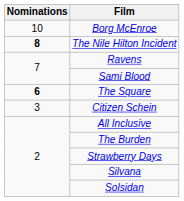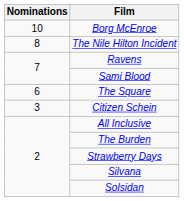(37, 44) bold -> (37, 44) normal
(37, 92) bold -> (37, 92) normal
